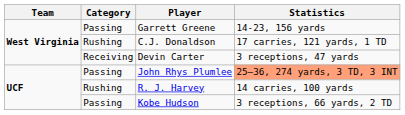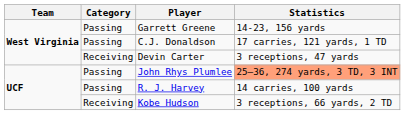(103, 42) Rushing -> (103, 42) Passing
(103, 87) Rushing -> (103, 87) Passing
(103, 102) Passing -> (108, 102) Receiving
